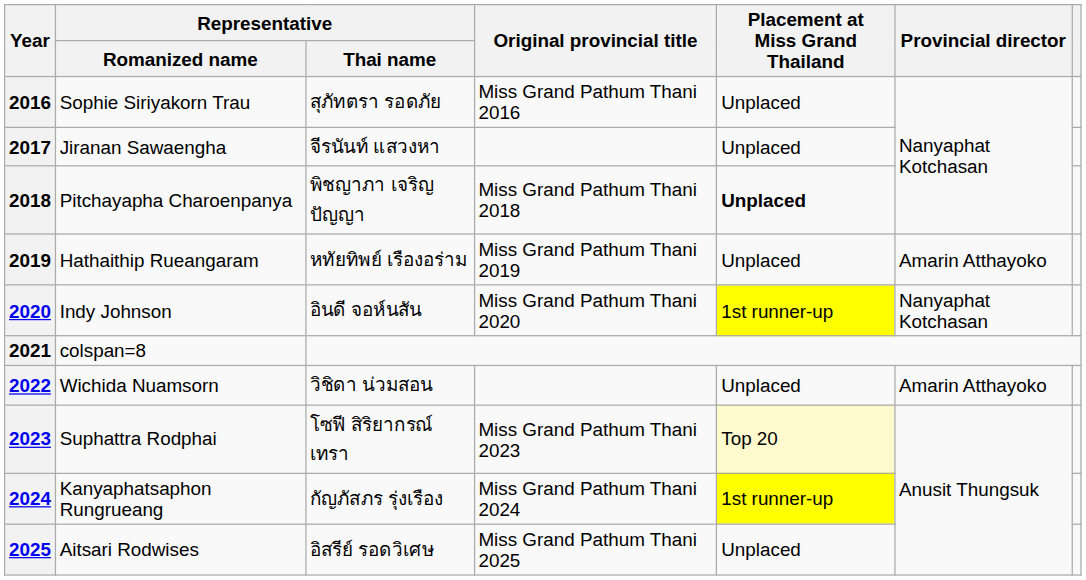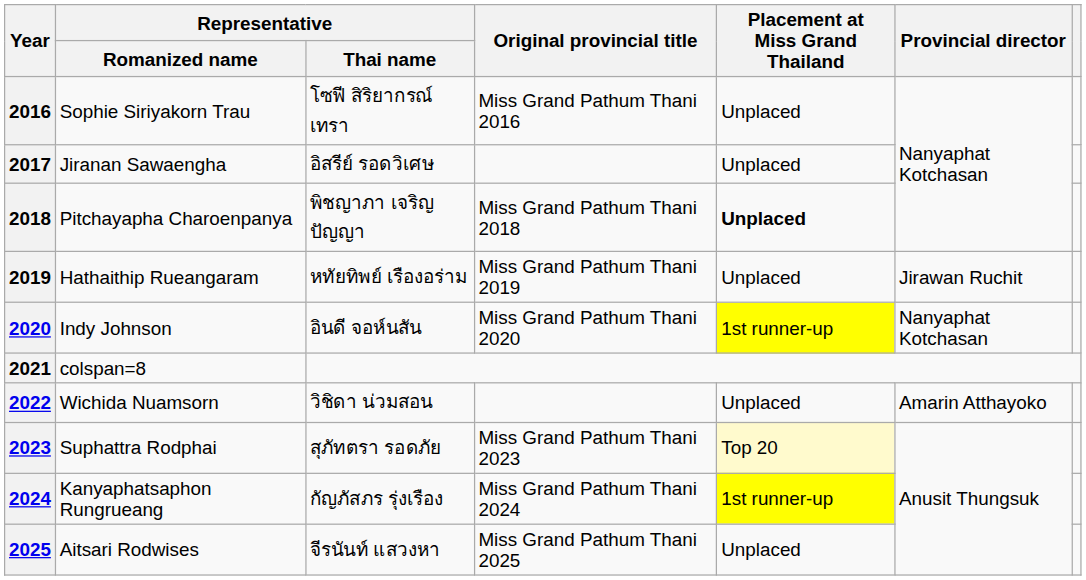(376, 102) สุภัทตรา รอดภัย -> (371, 110) โซฟี สิริยากรณ์ เทรา
(375, 146) จีรนันท์ แสวงหา -> (372, 164) อิสรีย์ รอดวิเศษ
(973, 260) Amarin Atthayoko -> (961, 277) Jirawan Ruchit
(371, 438) โซฟี สิริยากรณ์ เทรา -> (376, 447) สุภัทตรา รอดภัย
(372, 549) อิสรีย์ รอดวิเศษ -> (375, 549) จีรนันท์ แสวงหา
